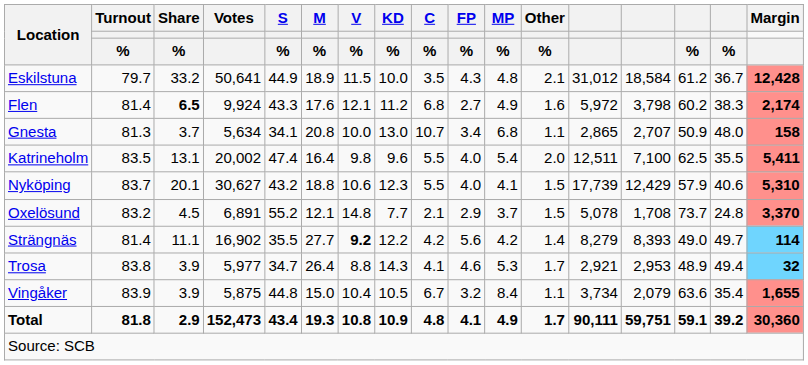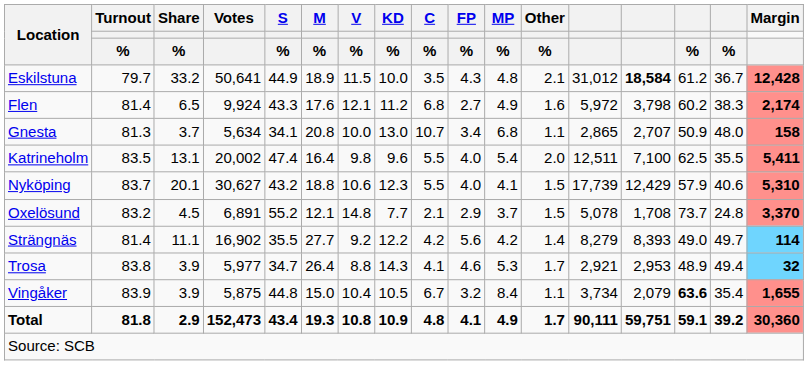(648, 78) normal -> (648, 78) bold
(189, 105) bold -> (189, 105) normal
(361, 239) bold -> (361, 239) normal
(693, 292) normal -> (693, 292) bold
